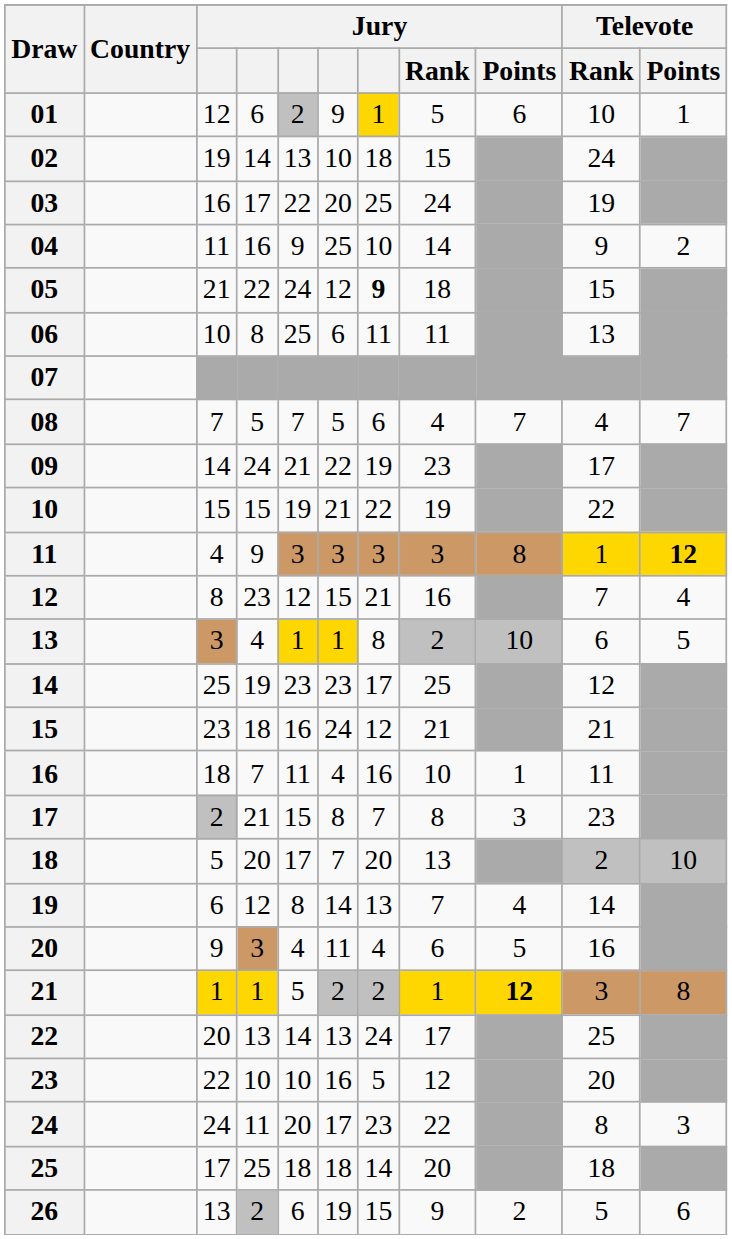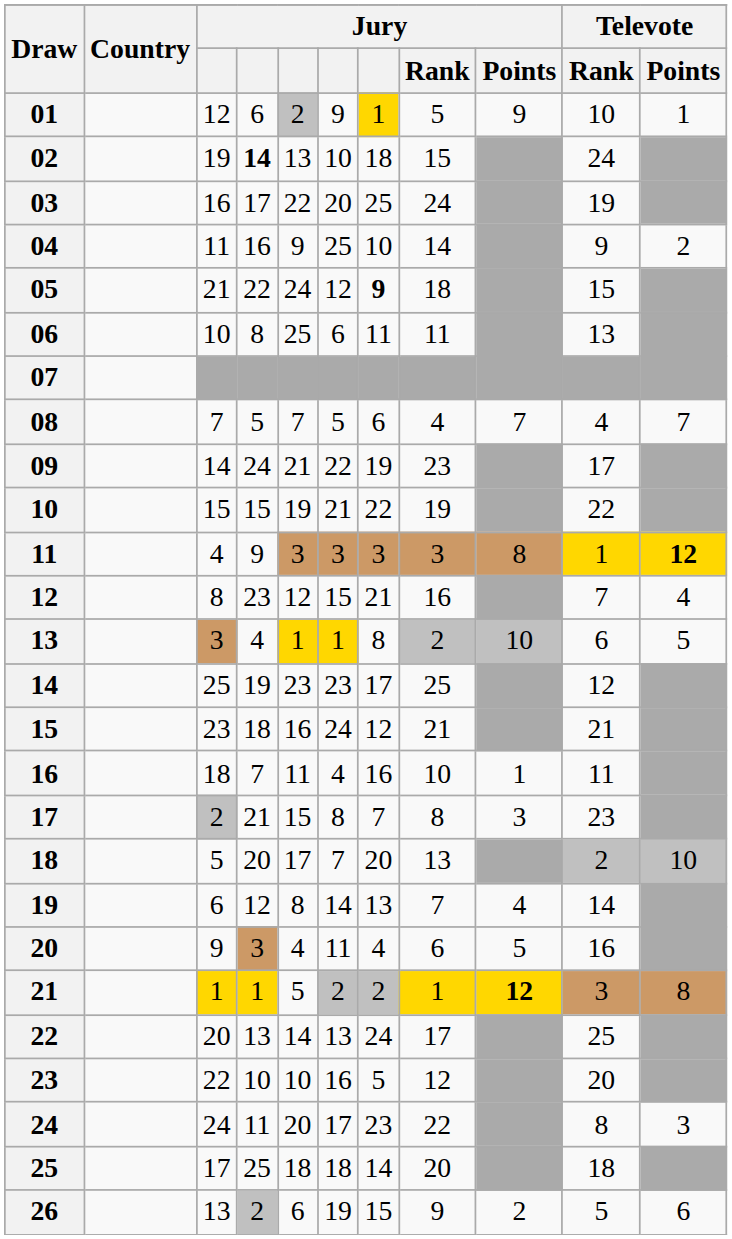(519, 114) 6 -> (519, 114) 9
(257, 158) normal -> (257, 158) bold
